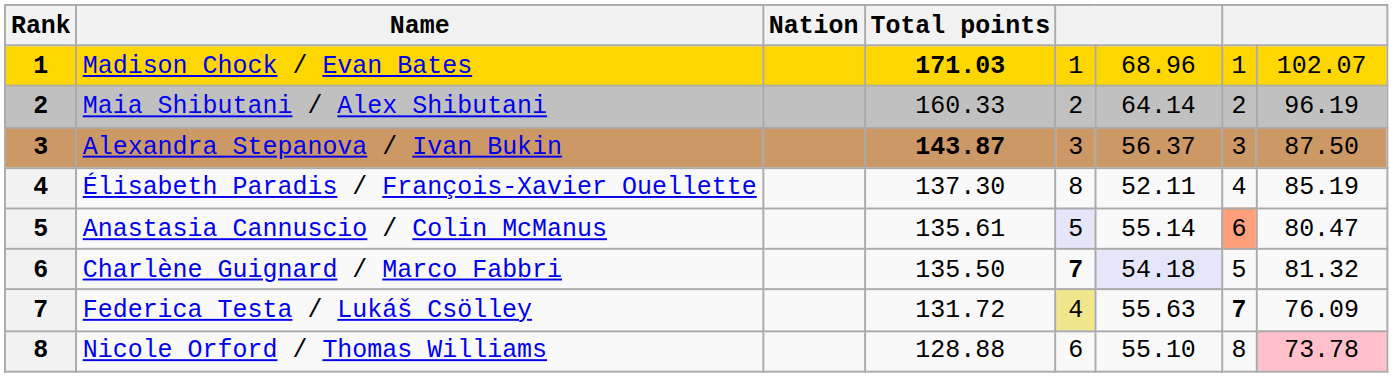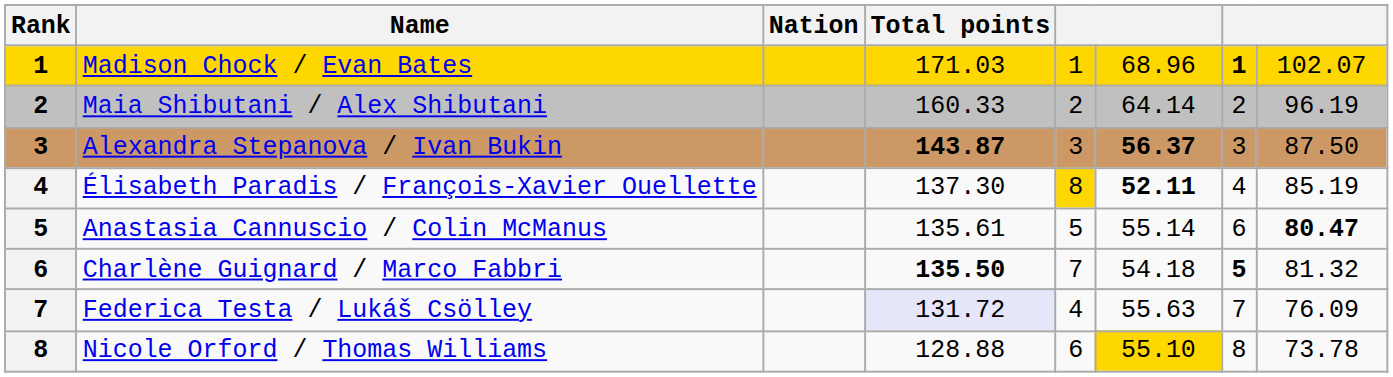(960, 66) bold -> (960, 66) normal
(1239, 66) normal -> (1239, 66) bold
(1158, 147) normal -> (1158, 147) bold
(1076, 188) no background -> (1076, 188) gold background
(1158, 188) normal -> (1158, 188) bold
(1076, 229) lavender background -> (1076, 229) no background
(1239, 229) lightsalmon background -> (1239, 229) no background
(1322, 229) normal -> (1322, 229) bold
(960, 269) normal -> (960, 269) bold
(1076, 269) bold -> (1076, 269) normal
(1158, 269) lavender background -> (1158, 269) no background
(1239, 269) normal -> (1239, 269) bold
(960, 310) no background -> (960, 310) lavender background
(1076, 310) khaki background -> (1076, 310) no background
(1239, 310) bold -> (1239, 310) normal
(1158, 351) no background -> (1158, 351) gold background
(1322, 351) pink background -> (1322, 351) no background
